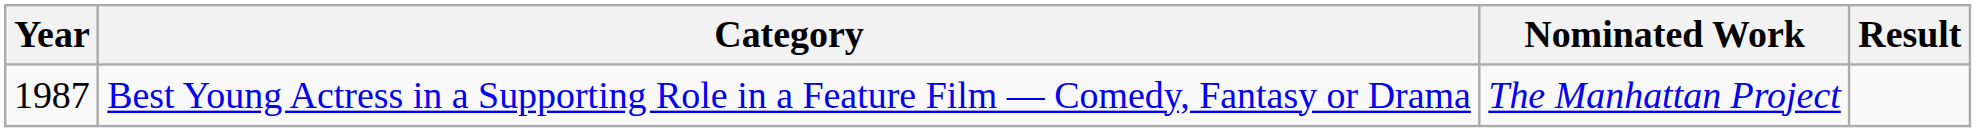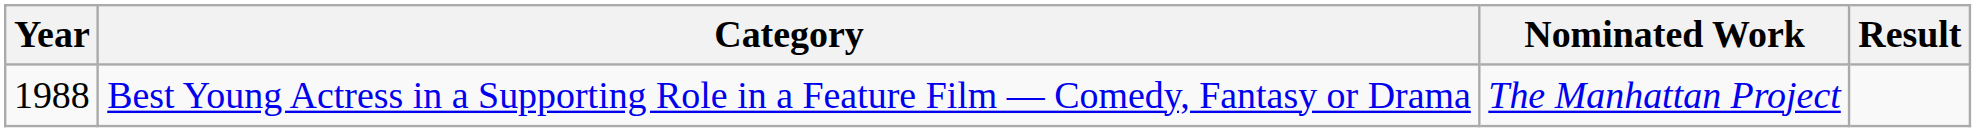(52, 94) 1987 -> (52, 94) 1988
